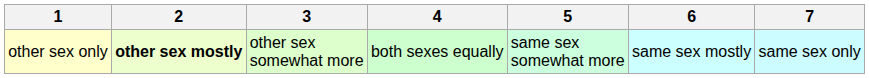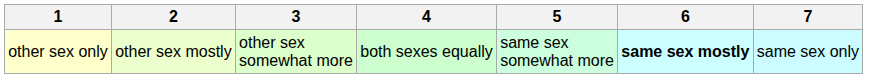(179, 51) bold -> (173, 51) normal
(692, 51) normal -> (685, 51) bold
